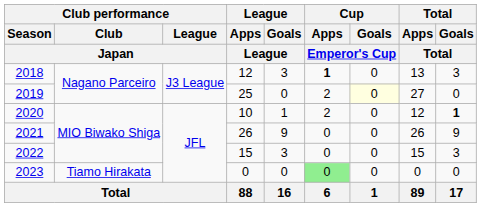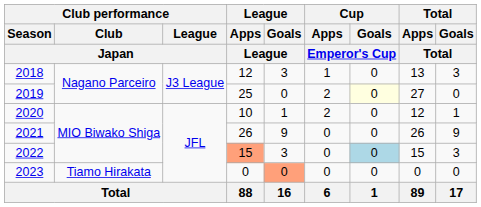(327, 73) bold -> (327, 73) normal
(456, 113) bold -> (456, 113) normal
(245, 152) no background -> (245, 152) lightsalmon background
(374, 152) no background -> (374, 152) lightblue background
(284, 172) no background -> (284, 172) lightsalmon background
(327, 172) lightgreen background -> (327, 172) no background
